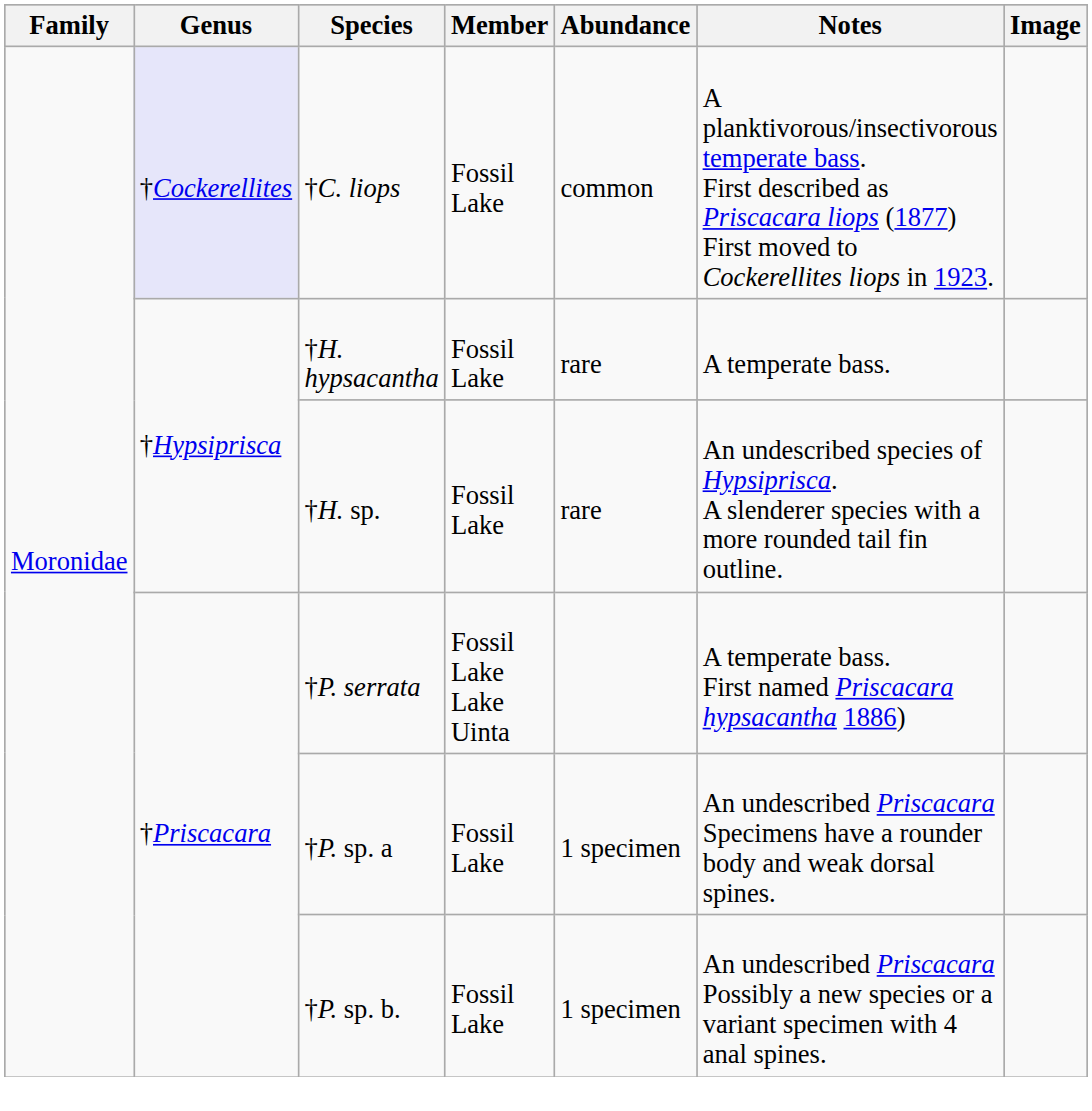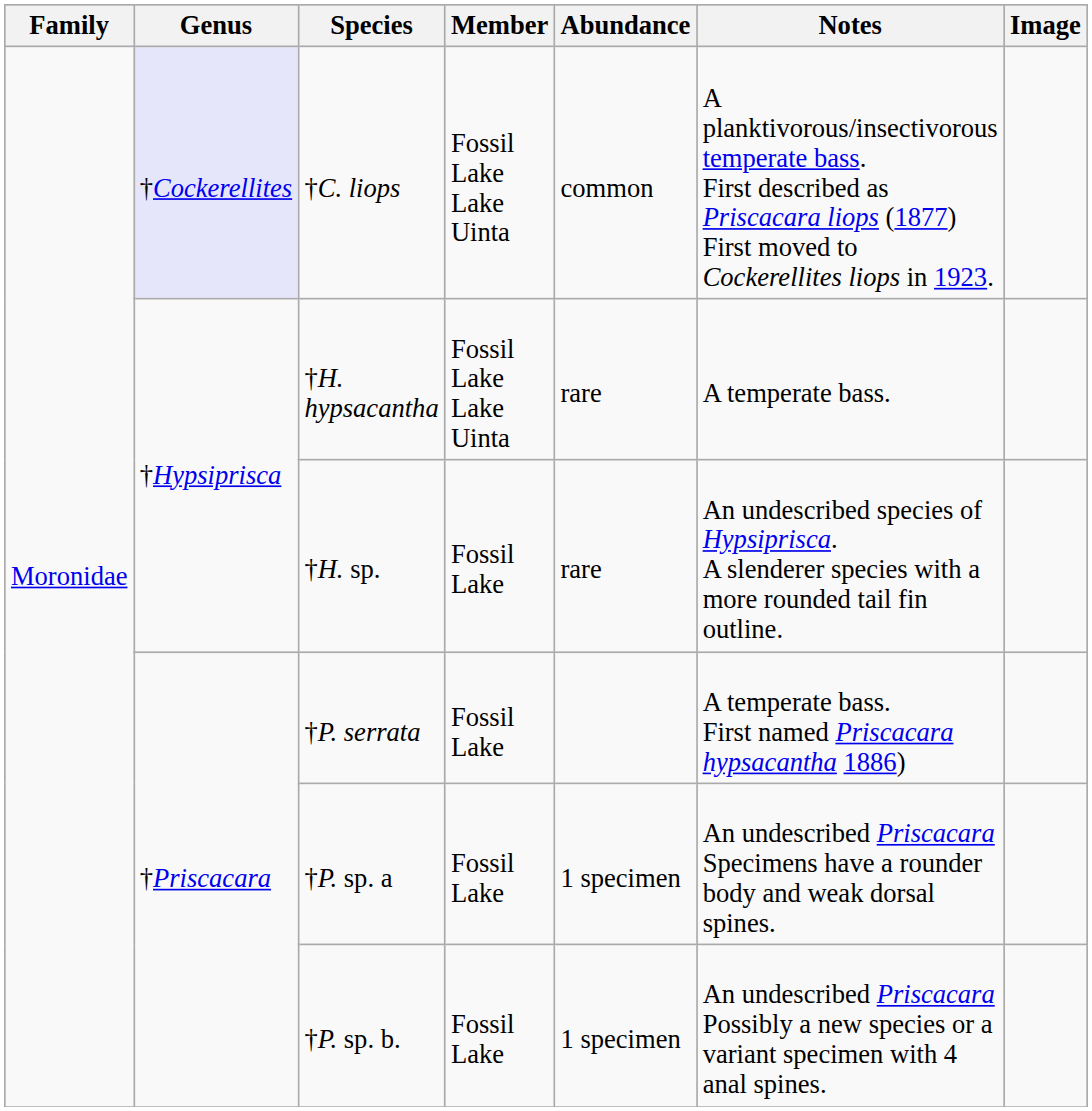(483, 187) Fossil Lake -> (483, 187) Fossil Lake Lake Uinta
(483, 363) Fossil Lake -> (483, 393) Fossil Lake Lake Uinta
(483, 687) Fossil Lake Lake Uinta -> (483, 731) Fossil Lake
